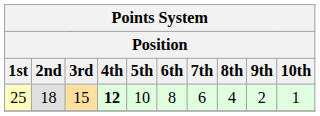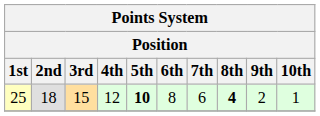(112, 97) bold -> (112, 97) normal
(142, 97) normal -> (142, 97) bold
(232, 97) normal -> (232, 97) bold
